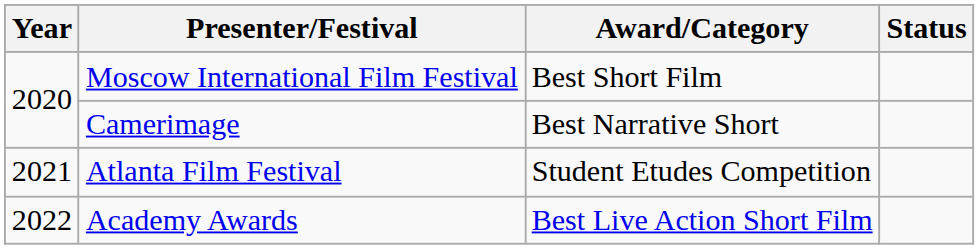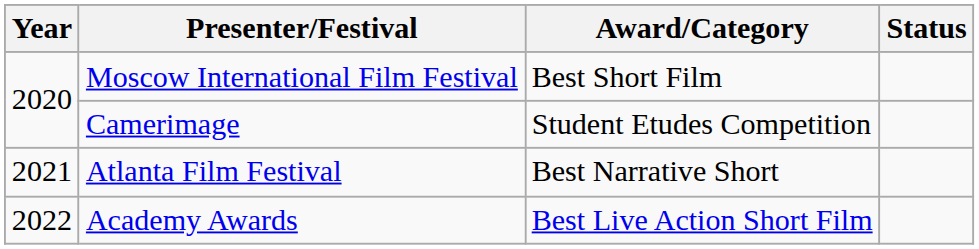(655, 123) Best Narrative Short -> (701, 123) Student Etudes Competition
(701, 171) Student Etudes Competition -> (655, 171) Best Narrative Short
